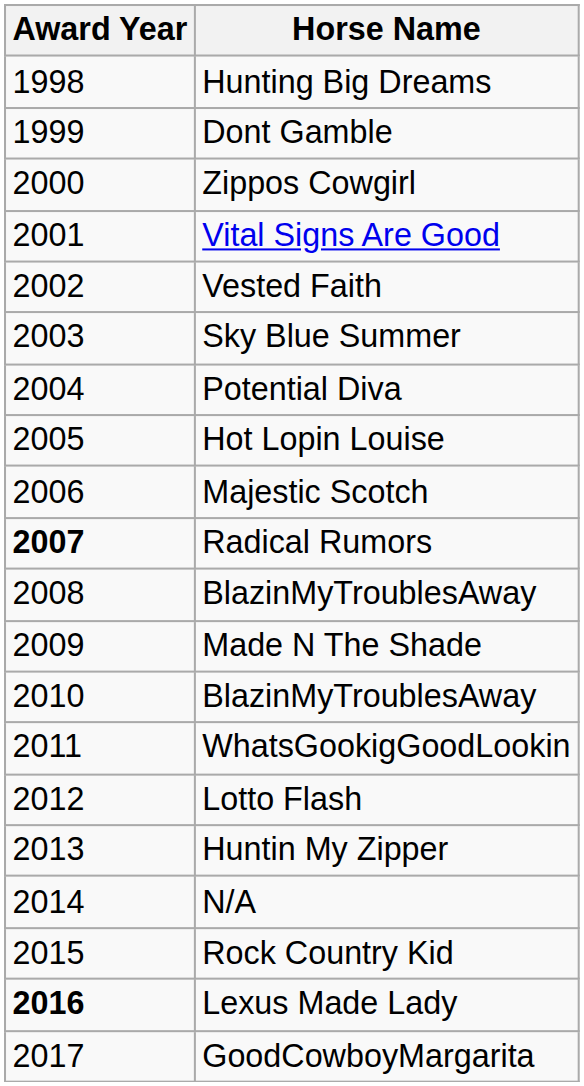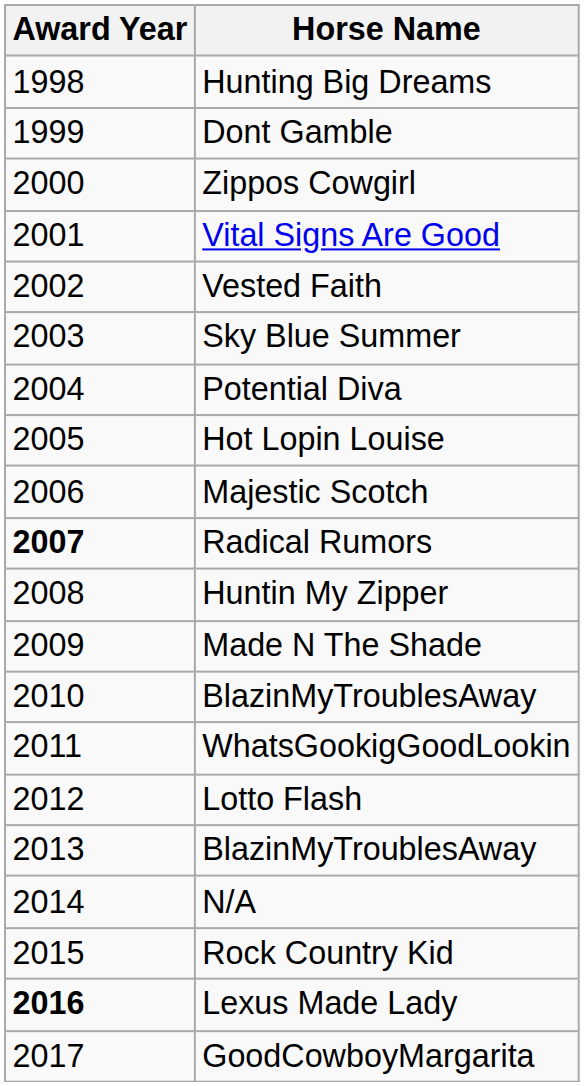(369, 593) BlazinMyTroublesAway -> (325, 593) Huntin My Zipper
(325, 850) Huntin My Zipper -> (369, 850) BlazinMyTroublesAway
